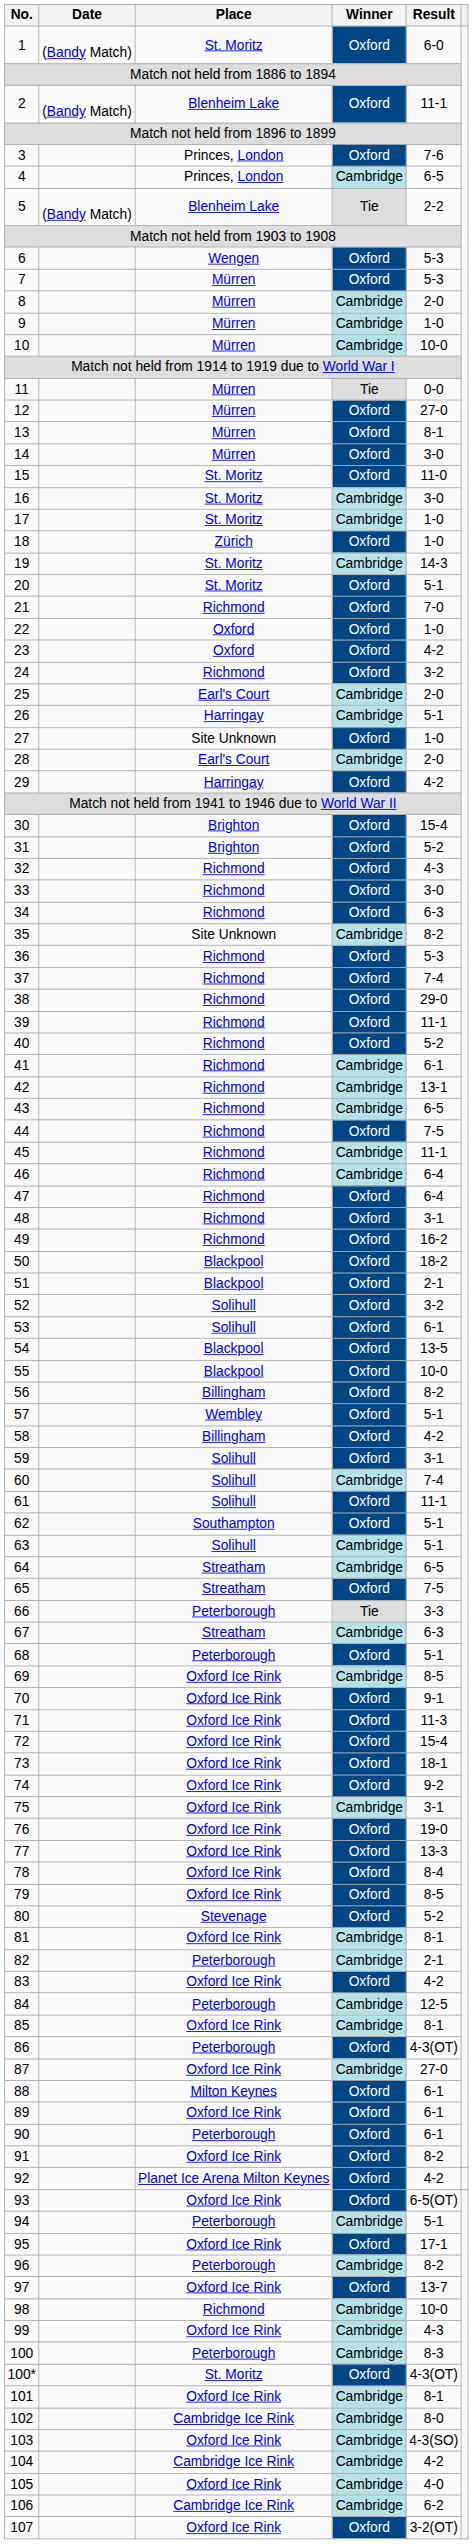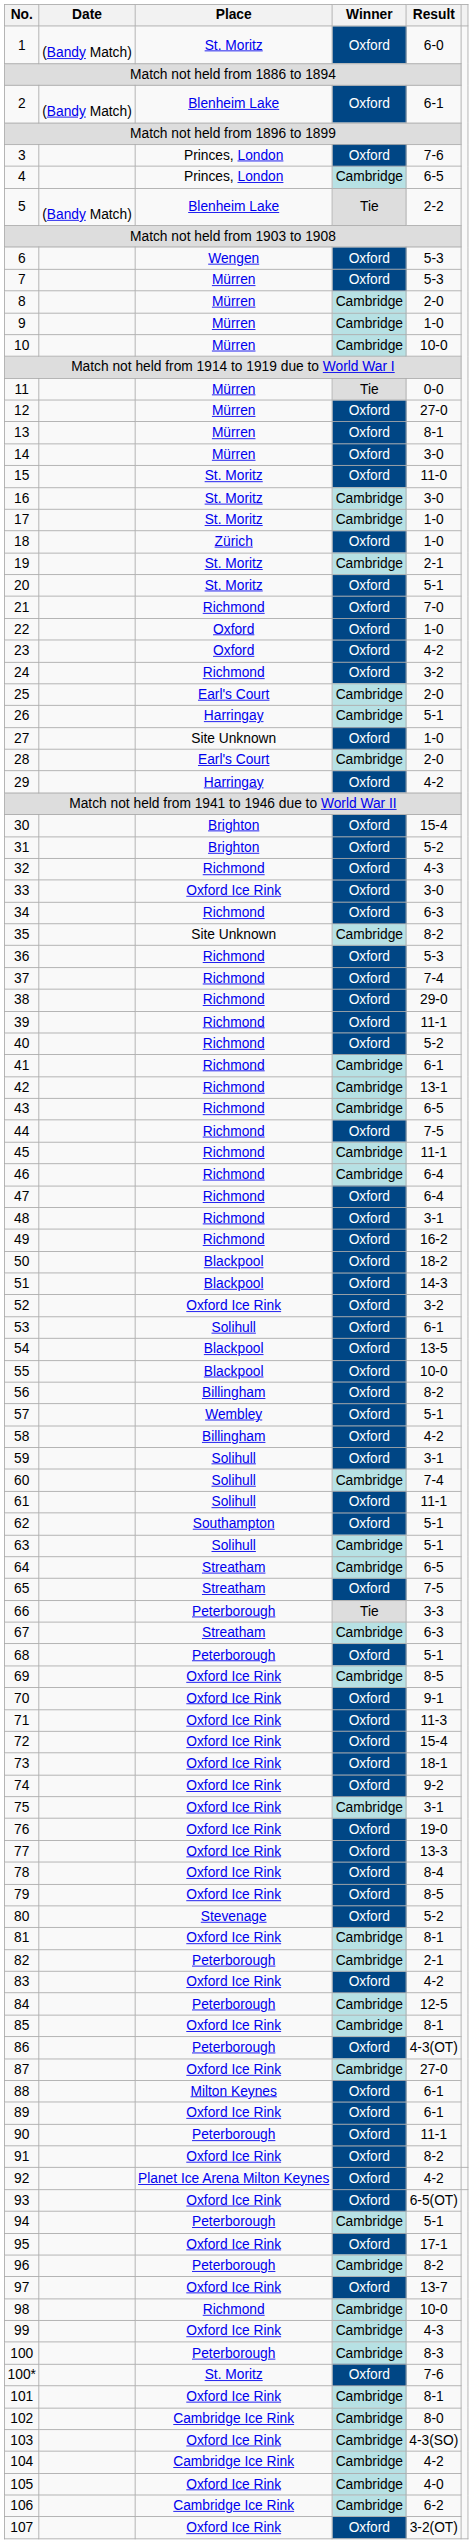(434, 104) 11-1 -> (434, 104) 6-1
(434, 563) 14-3 -> (434, 563) 2-1
(234, 891) Richmond -> (234, 891) Oxford Ice Rink
(434, 1283) 2-1 -> (434, 1283) 14-3
(234, 1305) Solihull -> (234, 1305) Oxford Ice Rink
(434, 2134) 6-1 -> (434, 2134) 11-1
(434, 2375) 4-3(OT) -> (434, 2375) 7-6
